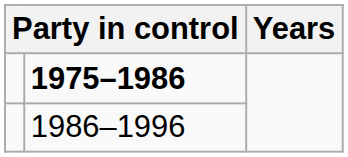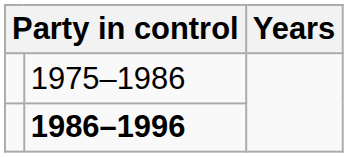(108, 77) bold -> (108, 77) normal
(108, 126) normal -> (108, 126) bold
